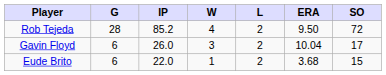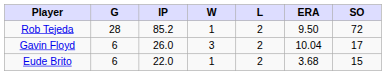(212, 29) 4 -> (212, 29) 1
